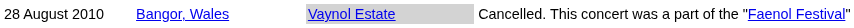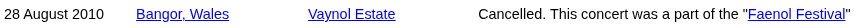(352, 14) lightgrey background -> (352, 14) no background
